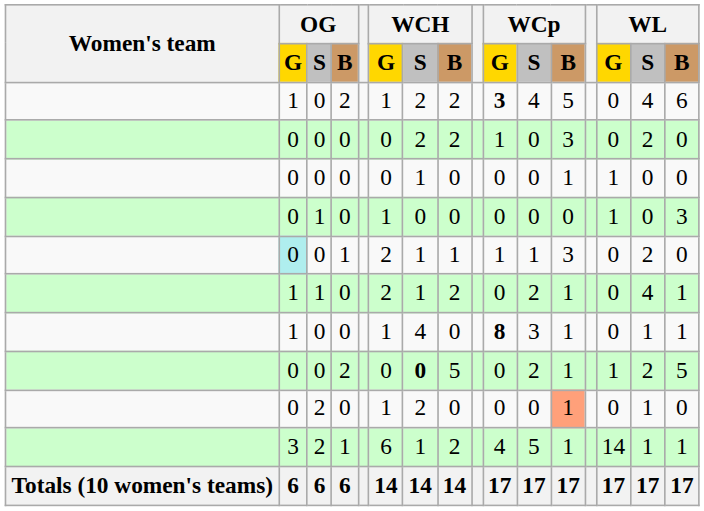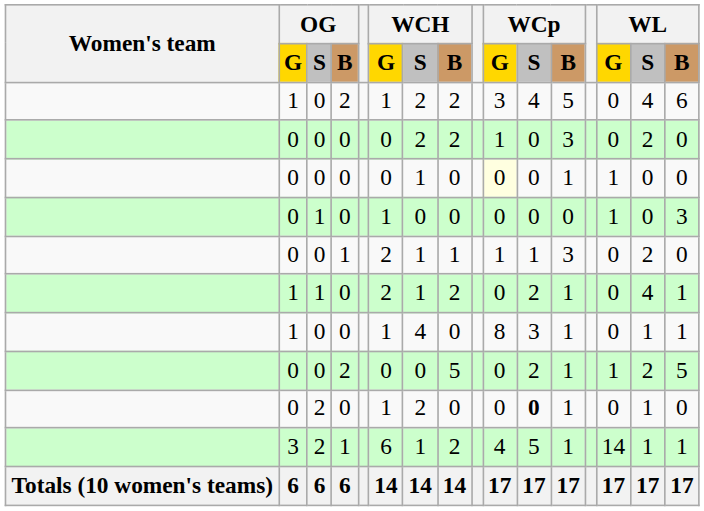(500, 101) bold -> (500, 101) normal
(500, 178) no background -> (500, 178) lightyellow background
(293, 254) paleturquoise background -> (293, 254) no background
(500, 331) bold -> (500, 331) normal
(420, 370) bold -> (420, 370) normal
(534, 408) normal -> (534, 408) bold
(568, 408) lightsalmon background -> (568, 408) no background
